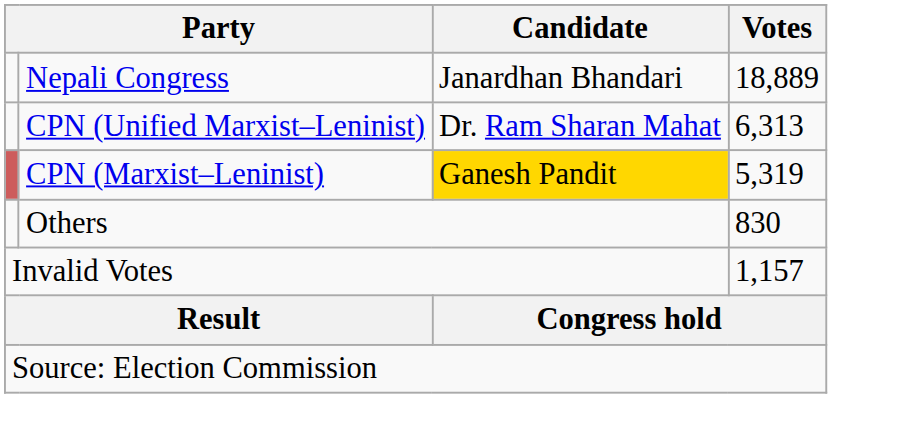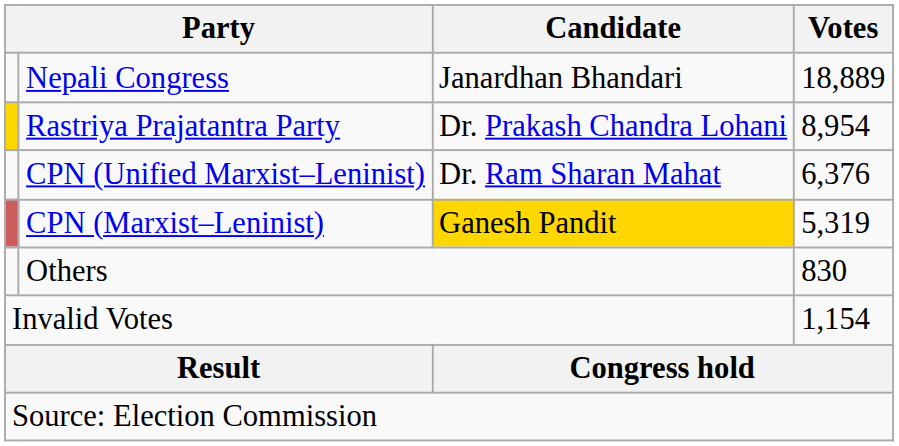+ row: (183, 125)
(769, 125) 6,313 -> (836, 174) 6,376
(769, 271) 1,157 -> (836, 319) 1,154
